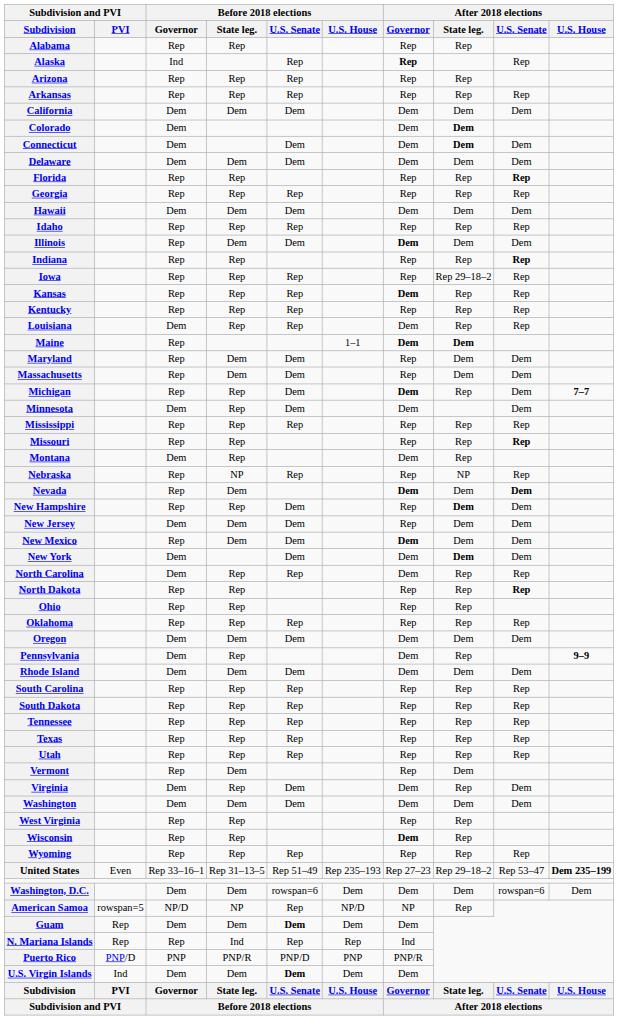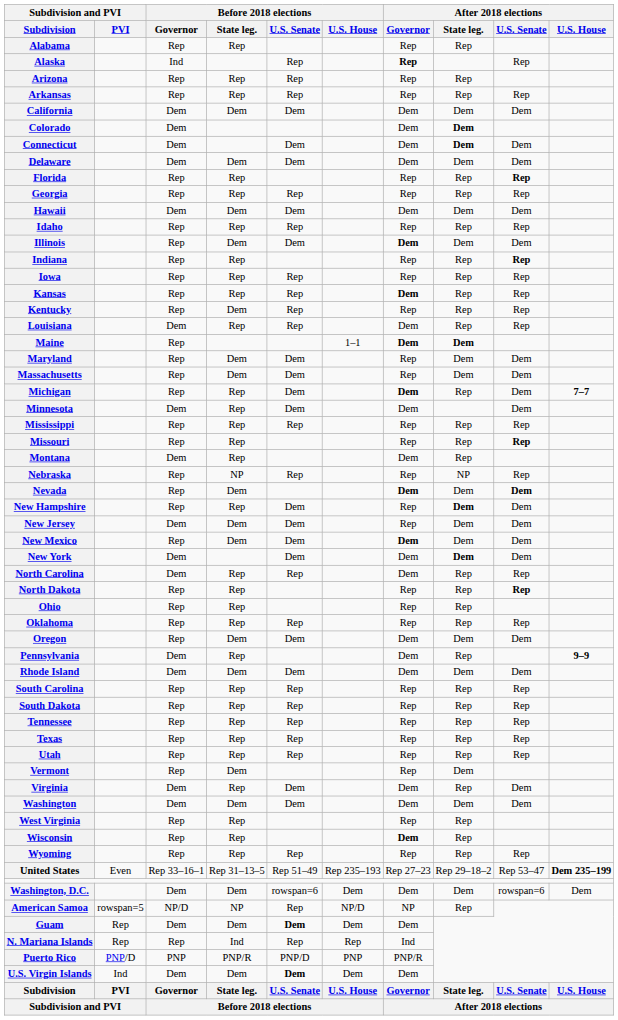(463, 276) Rep 29–18–2 -> (463, 276) Rep
(237, 309) Rep -> (237, 309) Dem
(176, 639) Dem -> (176, 639) Rep
